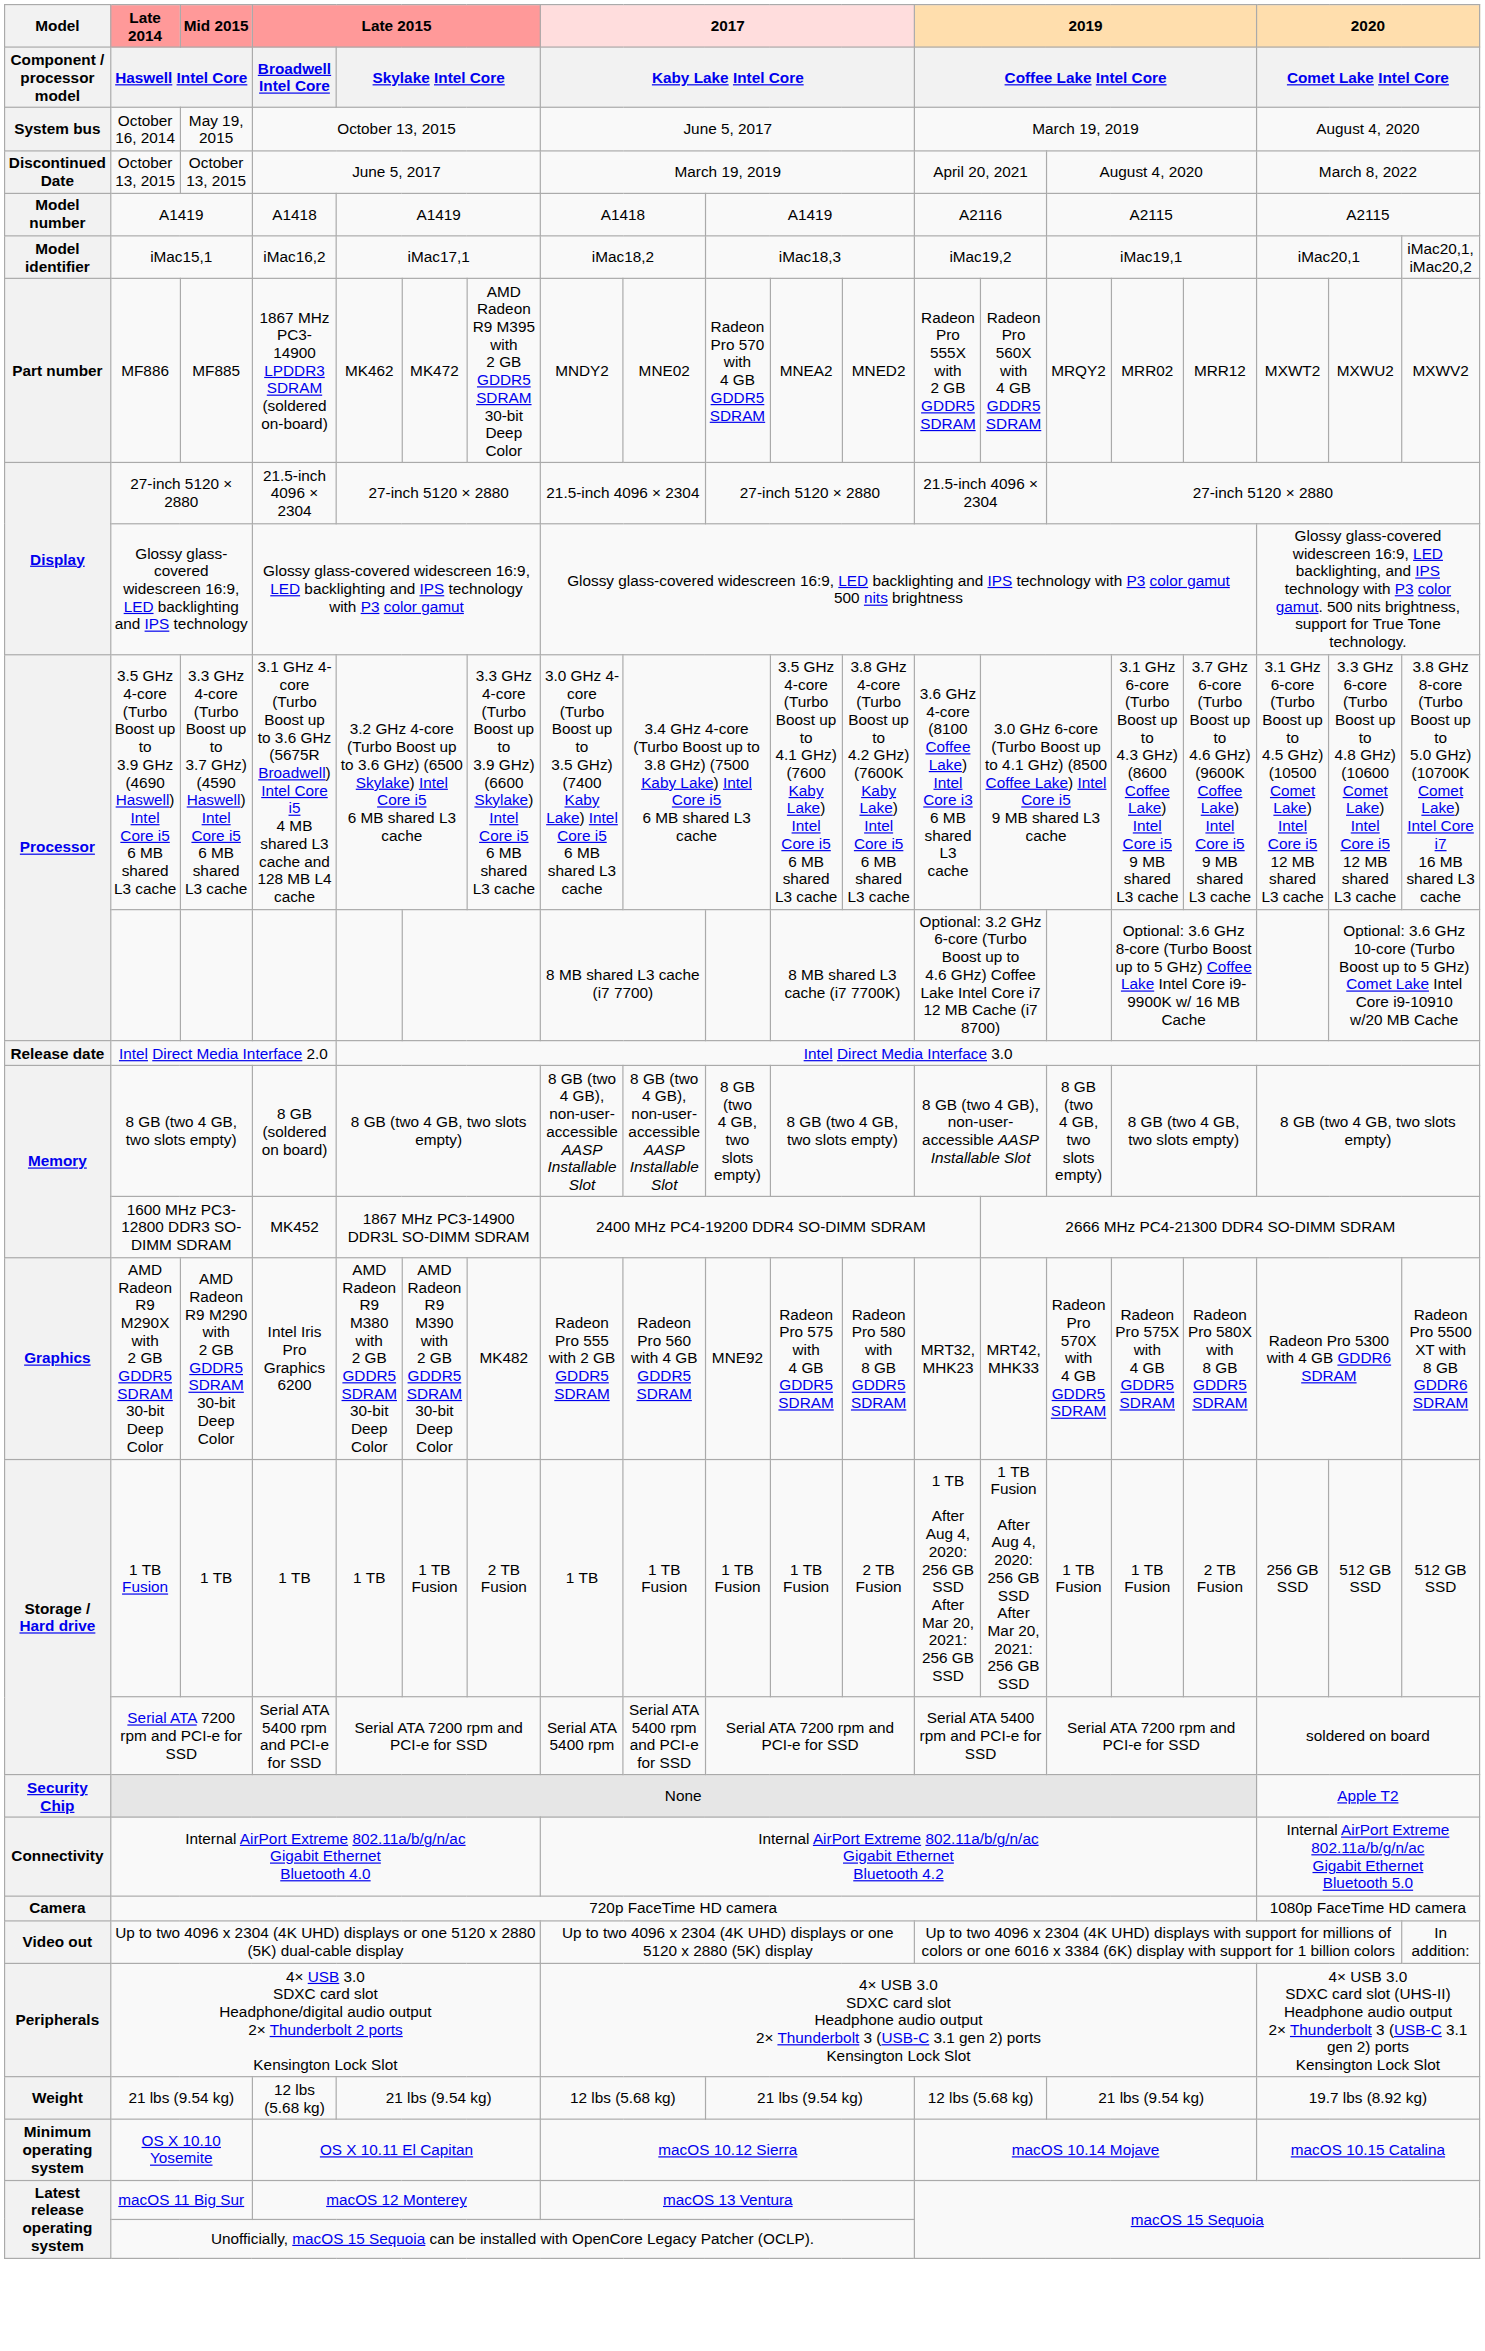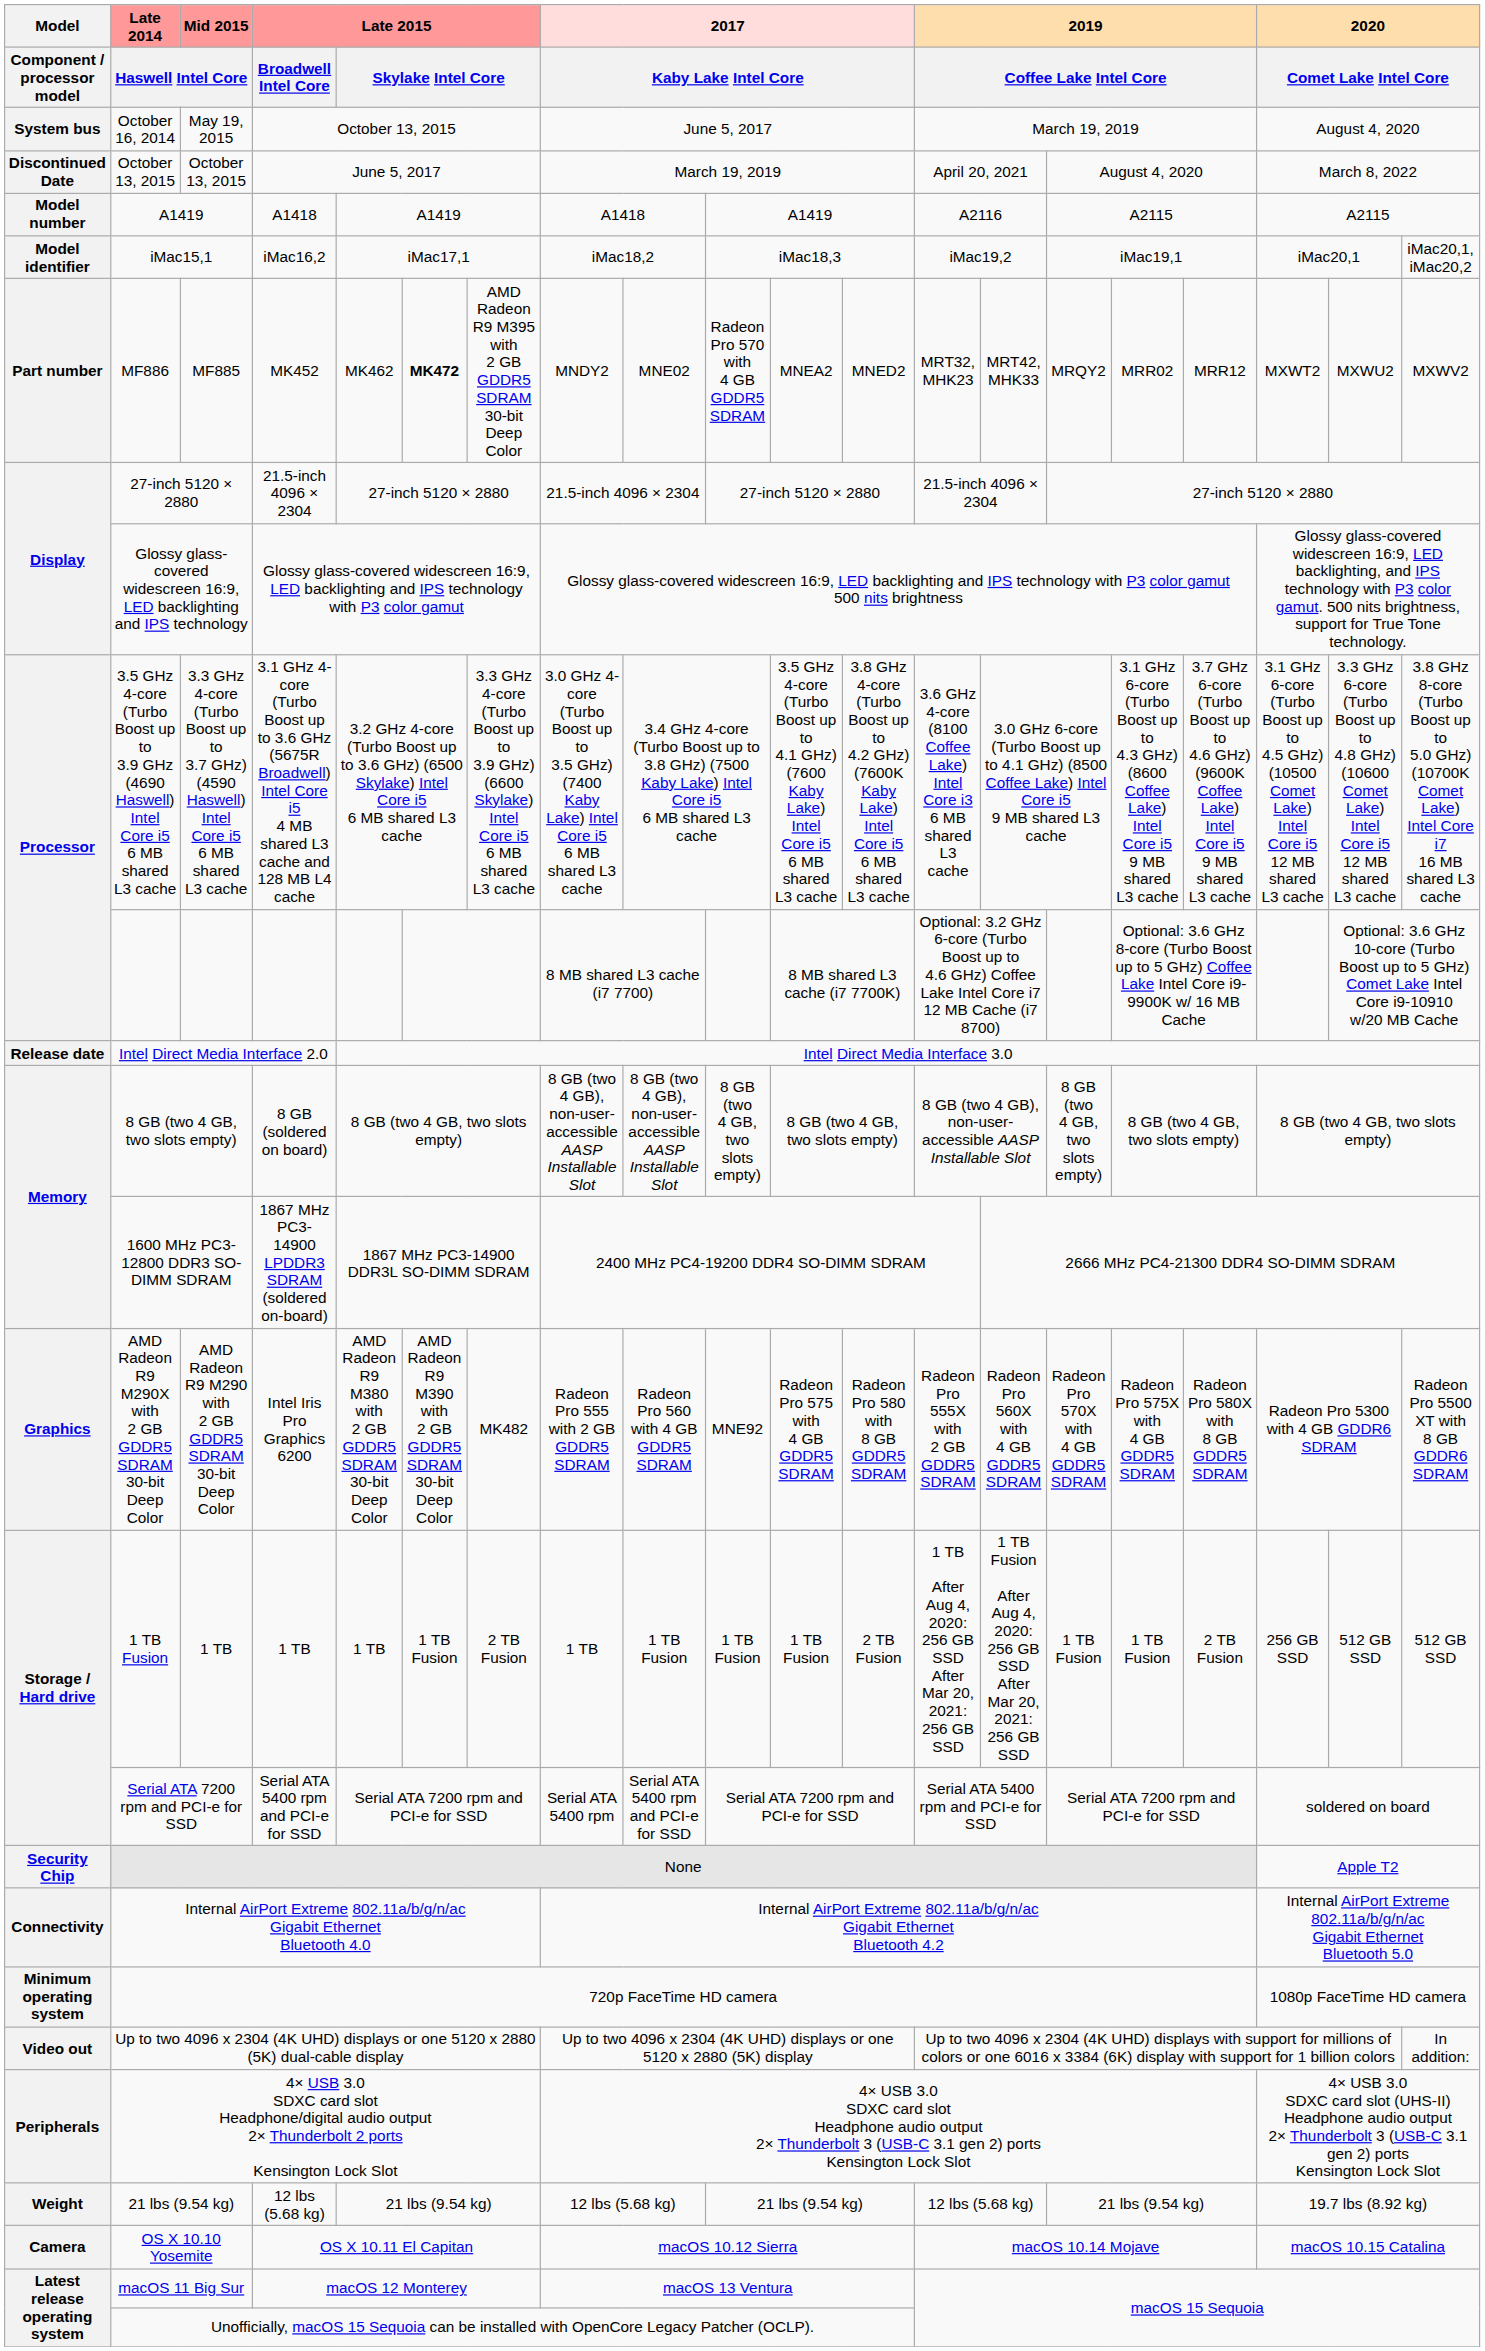(294, 371) 1867 MHz PC3-14900 LPDDR3 SDRAM (soldered on-board) -> (294, 371) MK452
(434, 371) normal -> (434, 371) bold
(948, 371) Radeon Pro 555X with 2 GB GDDR5 SDRAM -> (948, 371) MRT32, MHK23
(1014, 371) Radeon Pro 560X with 4 GB GDDR5 SDRAM -> (1014, 371) MRT42, MHK33
(294, 1227) MK452 -> (294, 1263) 1867 MHz PC3-14900 LPDDR3 SDRAM (soldered on-board)
(948, 1358) MRT32, MHK23 -> (948, 1429) Radeon Pro 555X with 2 GB GDDR5 SDRAM
(1014, 1358) MRT42, MHK33 -> (1014, 1429) Radeon Pro 560X with 4 GB GDDR5 SDRAM
(57, 1908) Camera -> (57, 1997) Minimum operating system
(57, 2150) Minimum operating system -> (57, 2247) Camera
